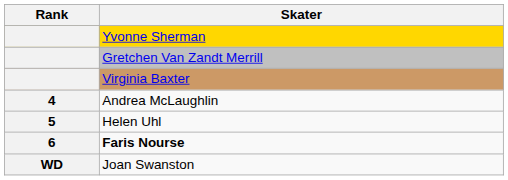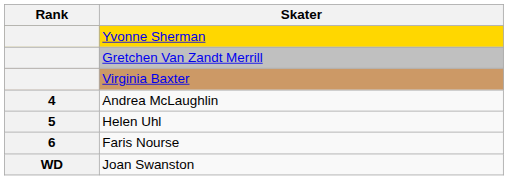(143, 143) bold -> (141, 143) normal
